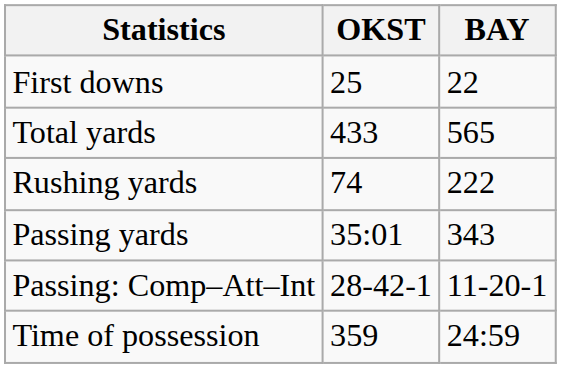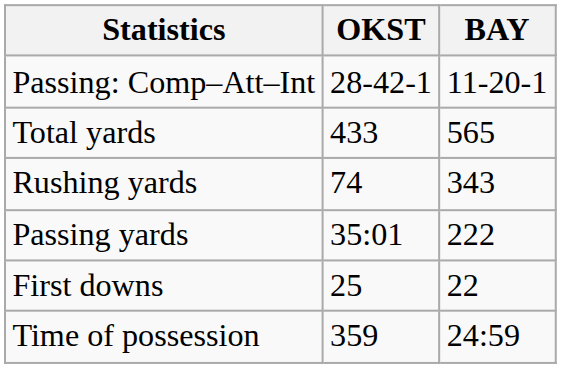rows swapped: (88, 81) <-> (164, 285)
(471, 183) 222 -> (471, 183) 343
(471, 234) 343 -> (471, 234) 222
